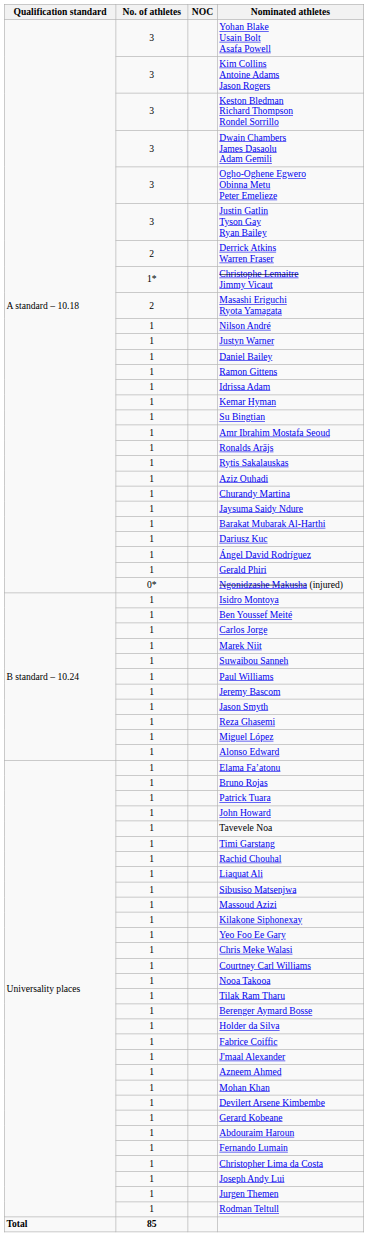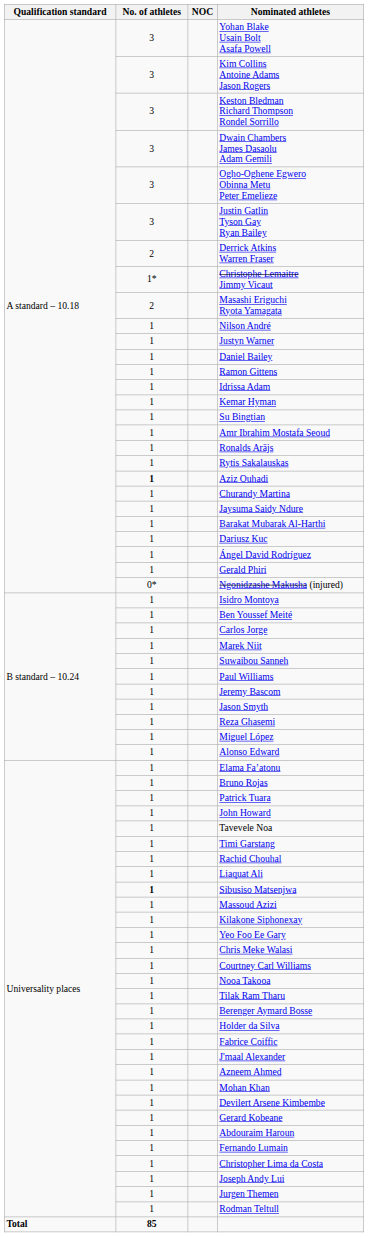(152, 478) normal -> (152, 478) bold
(152, 889) normal -> (152, 889) bold
